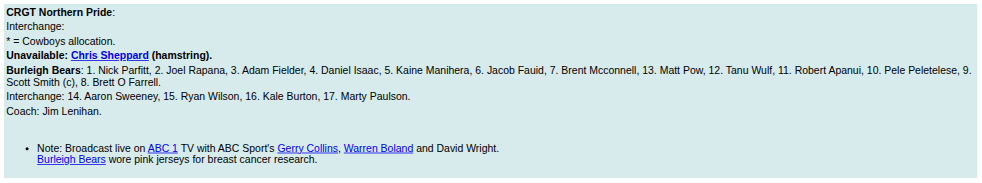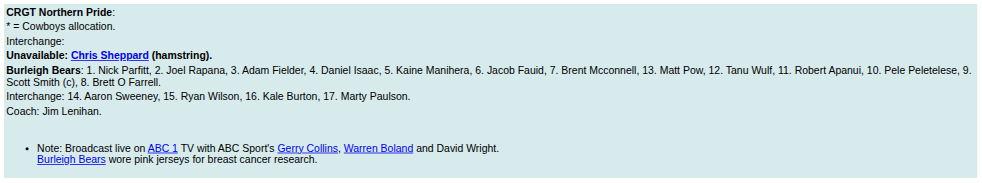(35, 27) Interchange: -> (61, 27) * = Cowboys allocation.
(61, 41) * = Cowboys allocation. -> (35, 41) Interchange:
